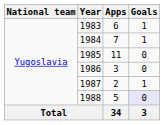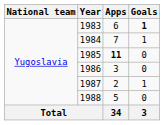(144, 26) normal -> (144, 26) bold
(116, 55) normal -> (116, 55) bold
(144, 98) lavender background -> (144, 98) no background
